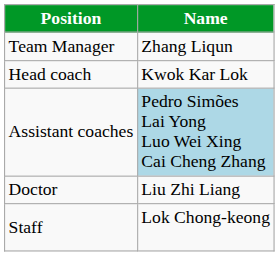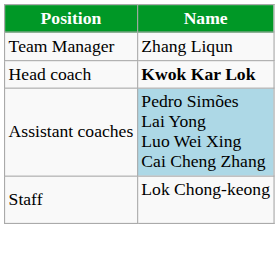(195, 74) normal -> (198, 74) bold
- row: (33, 189)
